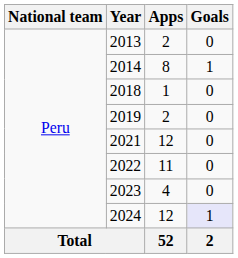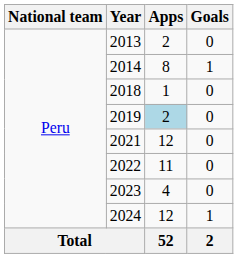(166, 116) no background -> (166, 116) lightblue background
(210, 215) lavender background -> (210, 215) no background
